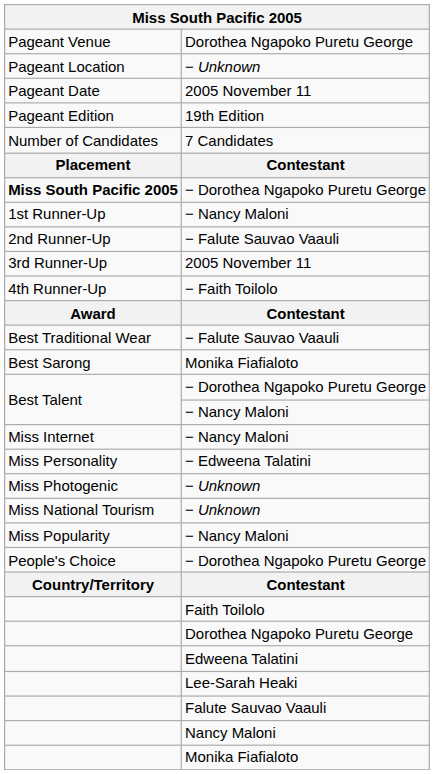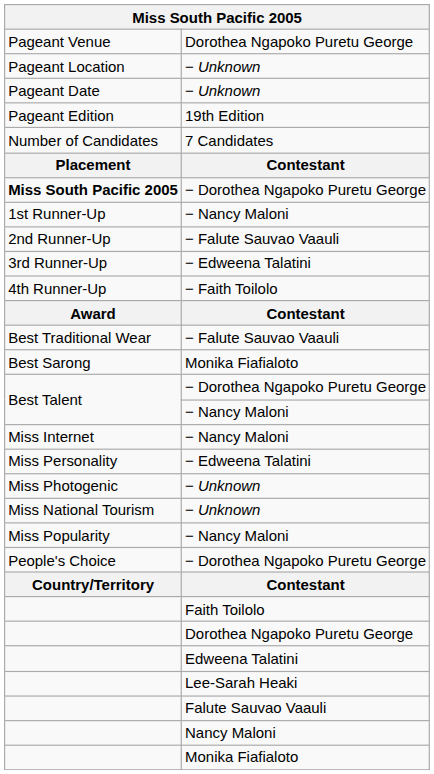(248, 91) 2005 November 11 -> (223, 91) − Unknown
(248, 264) 2005 November 11 -> (248, 264) − Edweena Talatini
